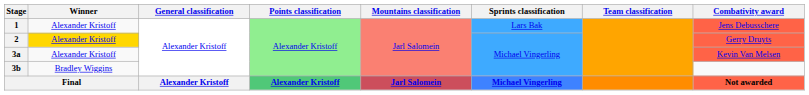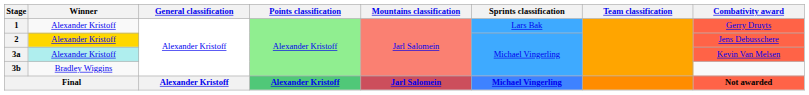(749, 26) Jens Debusschere -> (749, 26) Gerry Druyts
(749, 40) Gerry Druyts -> (749, 40) Jens Debusschere
(84, 54) no background -> (84, 54) paleturquoise background
